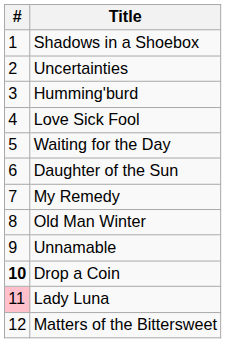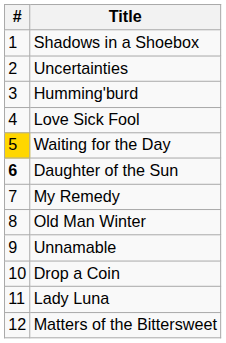(13, 145) no background -> (13, 145) gold background
(13, 171) normal -> (13, 171) bold
(17, 273) bold -> (17, 273) normal
(17, 299) pink background -> (17, 299) no background
